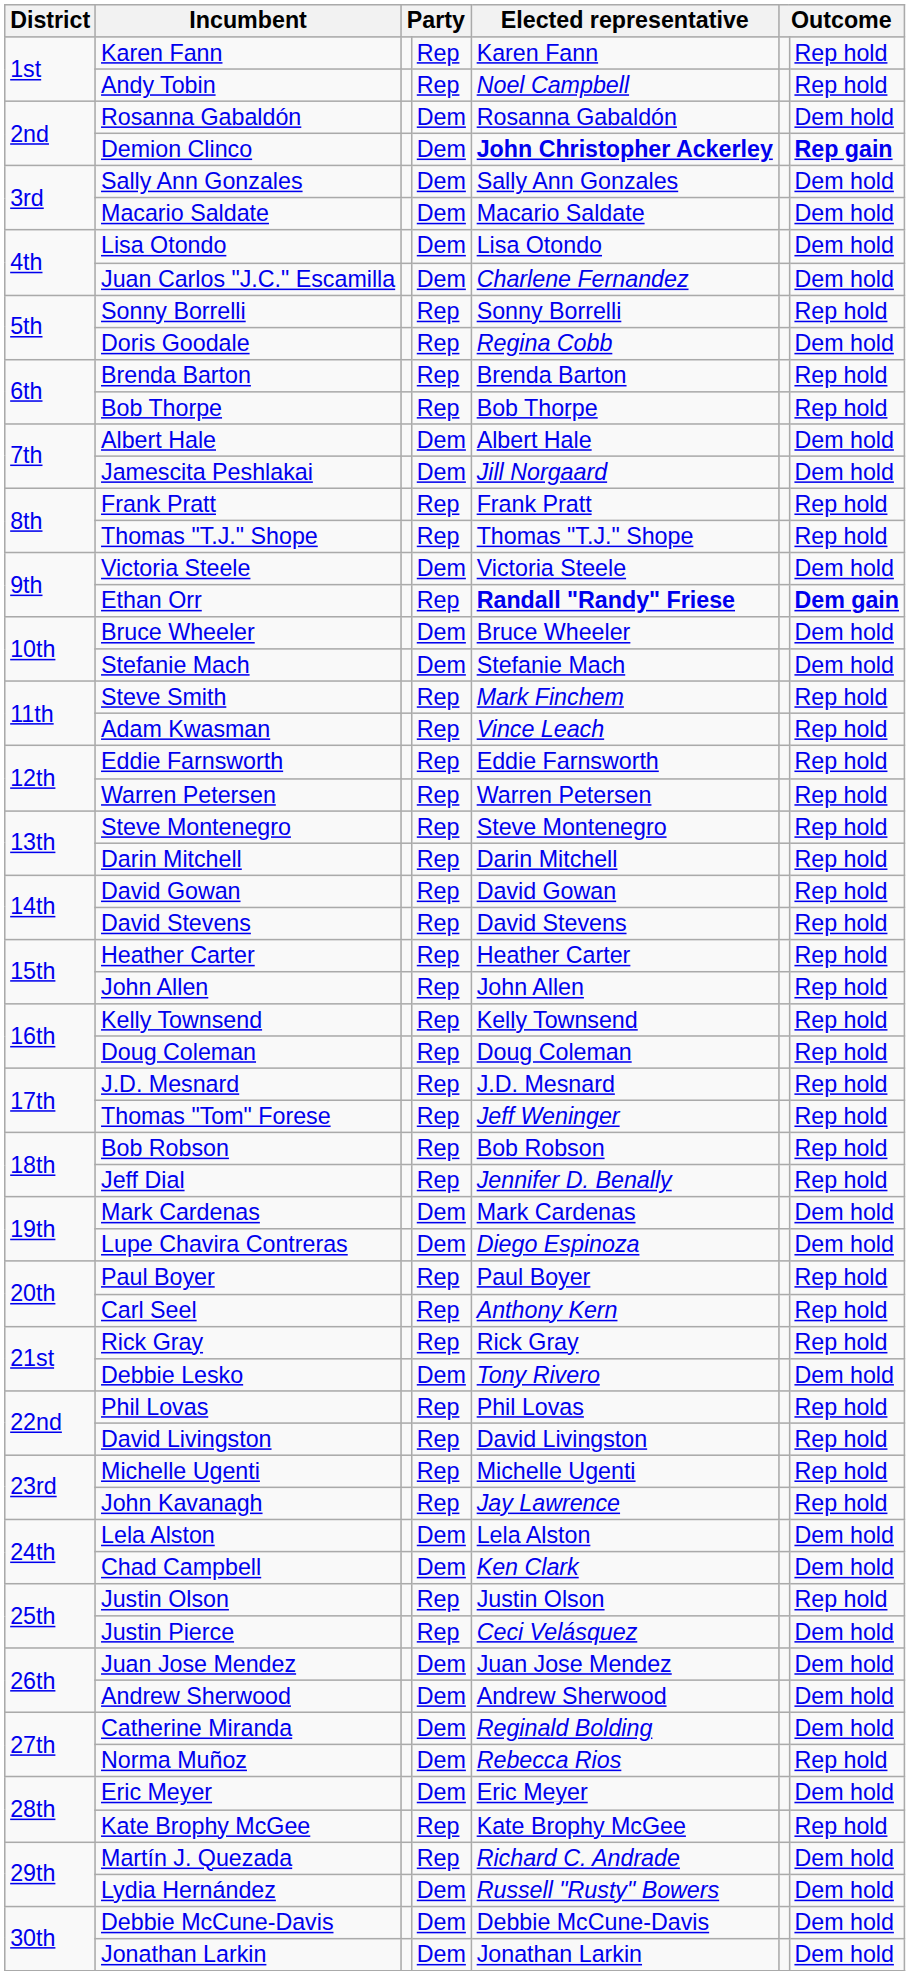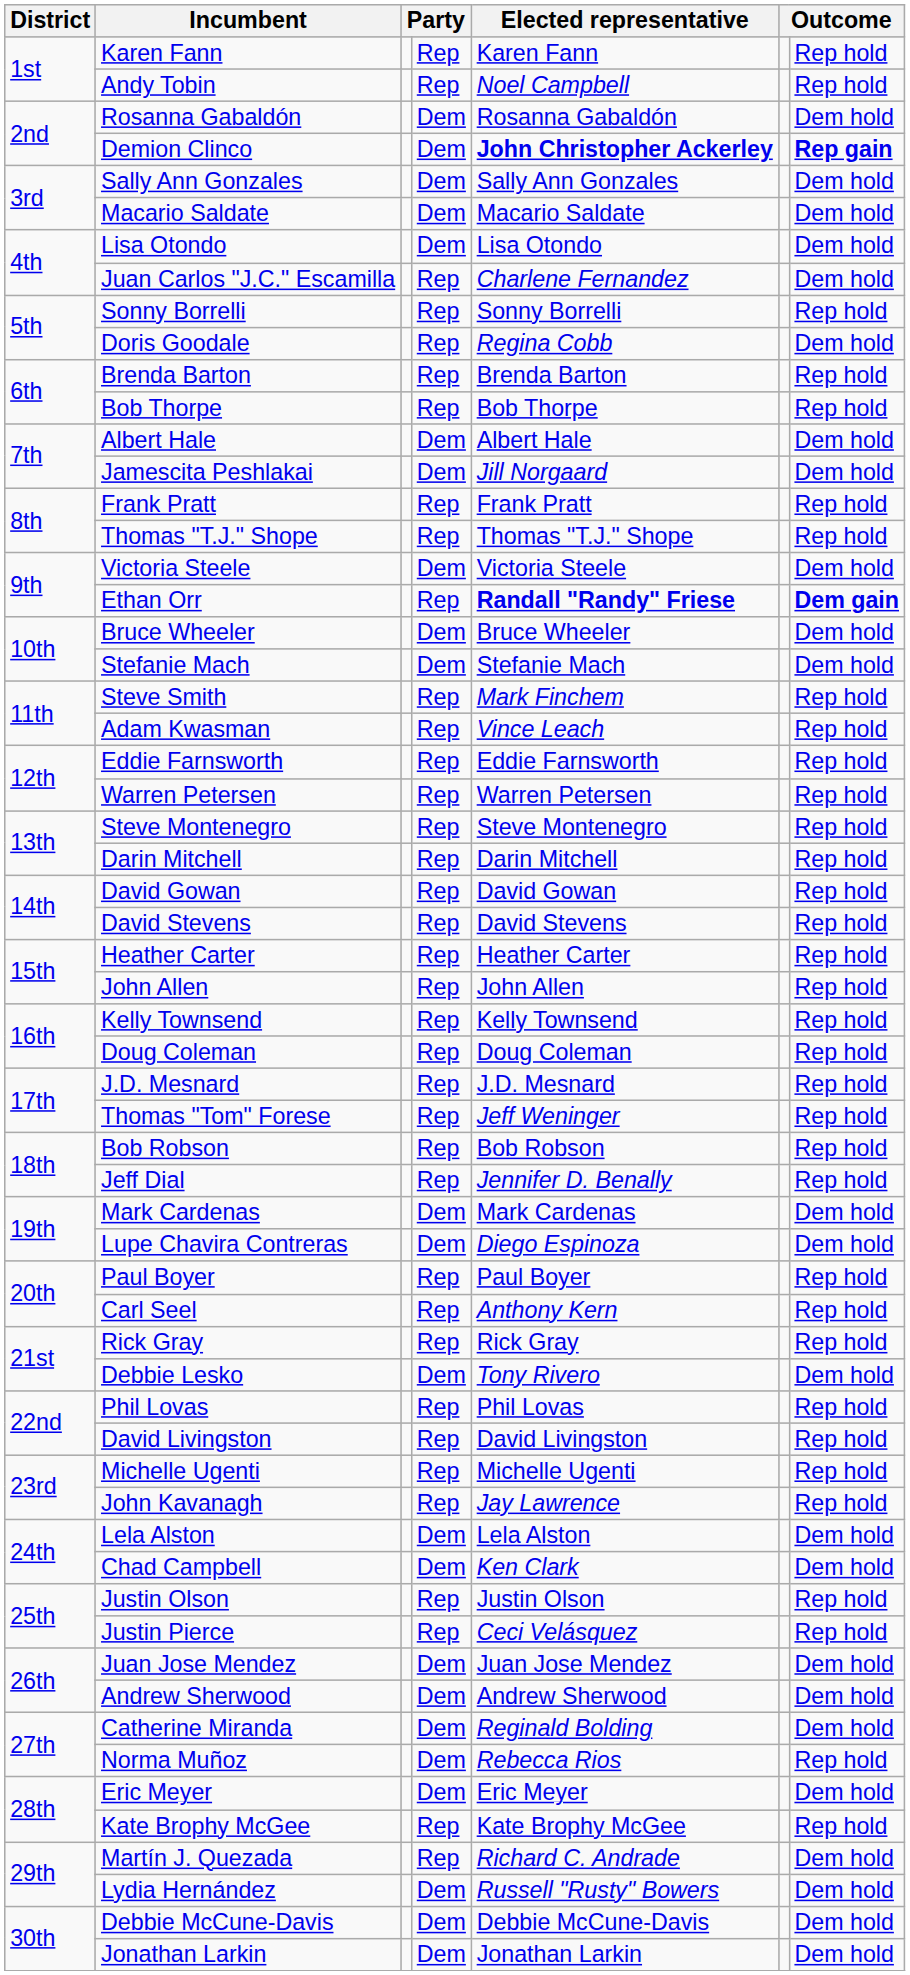(441, 278) Dem -> (438, 278) Rep
(844, 1632) Dem hold -> (841, 1632) Rep hold
